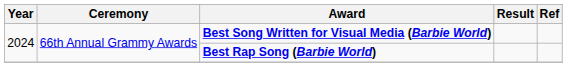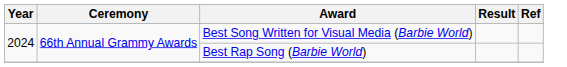(347, 33) bold -> (338, 33) normal
(289, 52) bold -> (284, 52) normal
